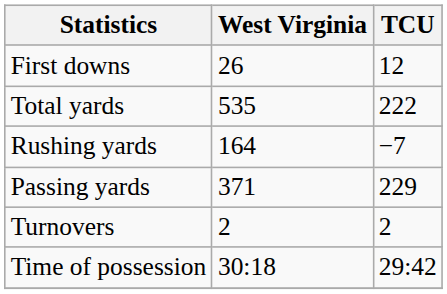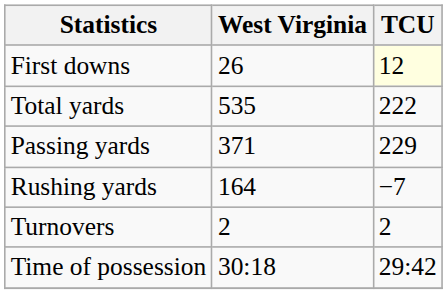(391, 65) no background -> (391, 65) lightyellow background
rows swapped: (84, 146) <-> (80, 186)
